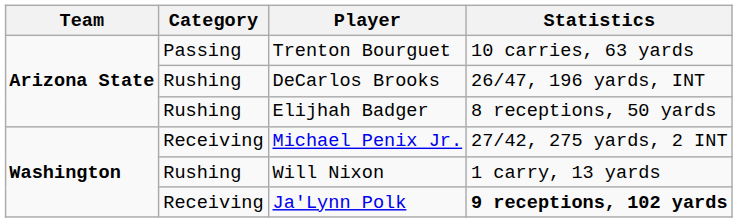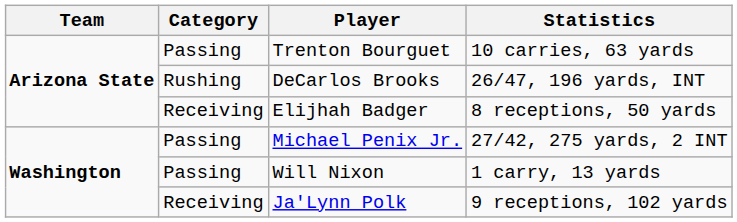(202, 111) Rushing -> (213, 111) Receiving
(213, 142) Receiving -> (202, 142) Passing
(202, 172) Rushing -> (202, 172) Passing
(599, 202) bold -> (599, 202) normal
